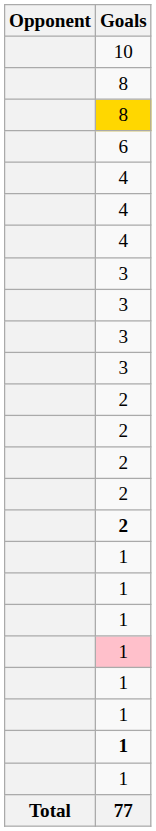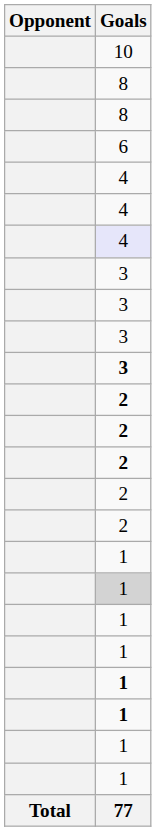(123, 115) gold background -> (123, 115) no background
(123, 241) no background -> (123, 241) lavender background
(123, 367) normal -> (123, 367) bold
(123, 399) normal -> (123, 399) bold
(123, 431) normal -> (123, 431) bold
(123, 462) normal -> (123, 462) bold
(123, 525) bold -> (123, 525) normal
(123, 588) no background -> (123, 588) lightgrey background
(123, 652) pink background -> (123, 652) no background
(123, 683) normal -> (123, 683) bold
(123, 715) normal -> (123, 715) bold
(123, 746) bold -> (123, 746) normal
